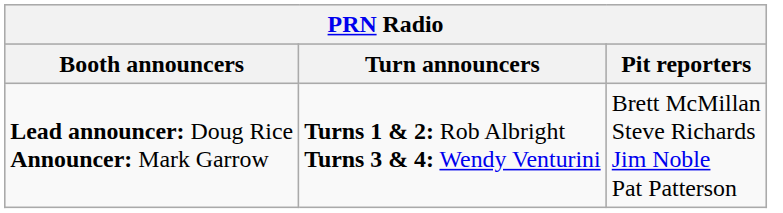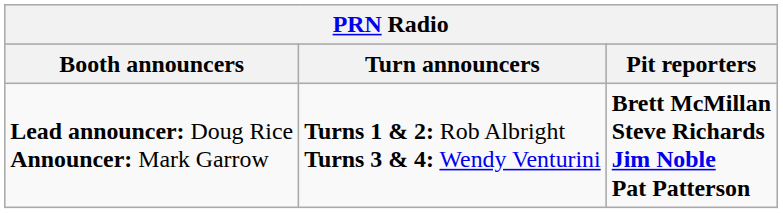(686, 145) normal -> (691, 145) bold
